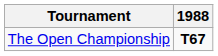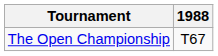(193, 39) bold -> (193, 39) normal
